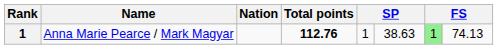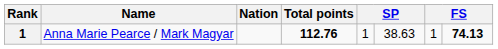(433, 34) lightgreen background -> (433, 34) no background
(468, 34) normal -> (468, 34) bold
